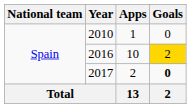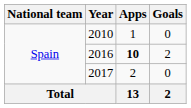(133, 53) normal -> (133, 53) bold
(168, 53) gold background -> (168, 53) no background
(168, 73) bold -> (168, 73) normal
